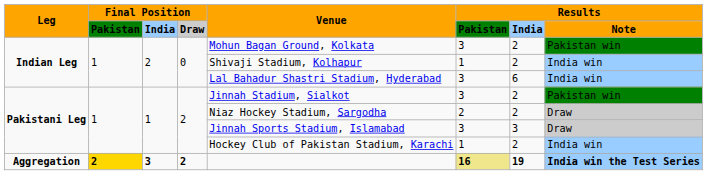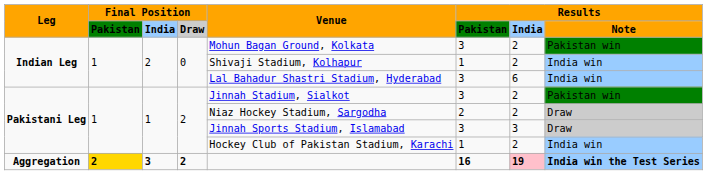(464, 161) khaki background -> (464, 161) no background
(518, 161) no background -> (518, 161) pink background
